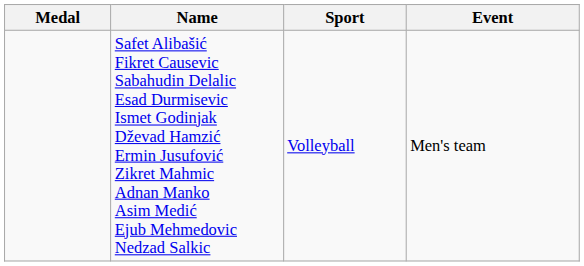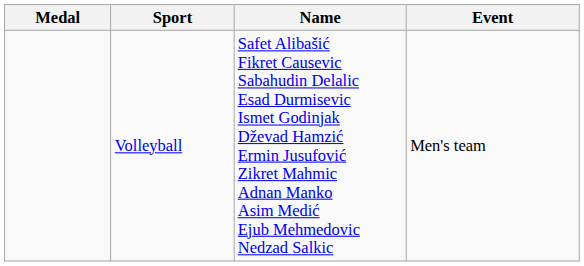columns swapped: (197, 17) <-> (345, 17)
